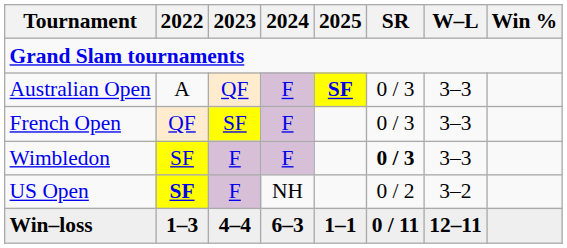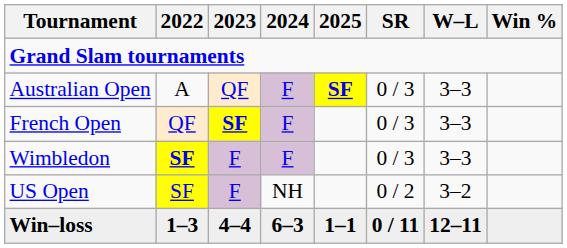(235, 123) normal -> (235, 123) bold
(182, 157) normal -> (182, 157) bold
(395, 157) bold -> (395, 157) normal
(182, 191) bold -> (182, 191) normal
